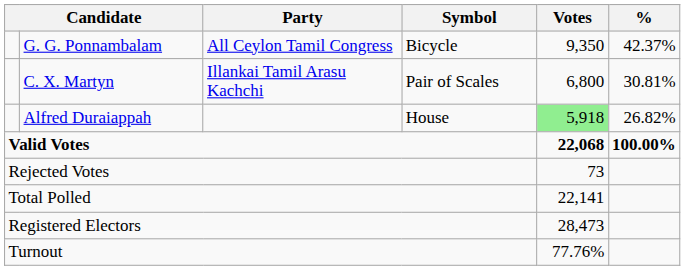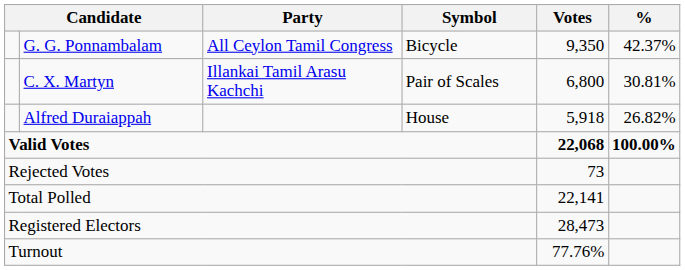(585, 117) lightgreen background -> (585, 117) no background
